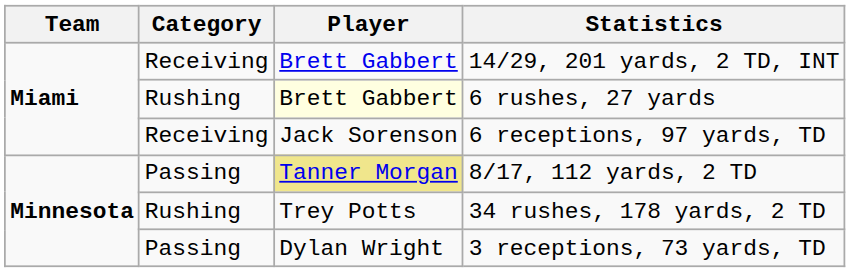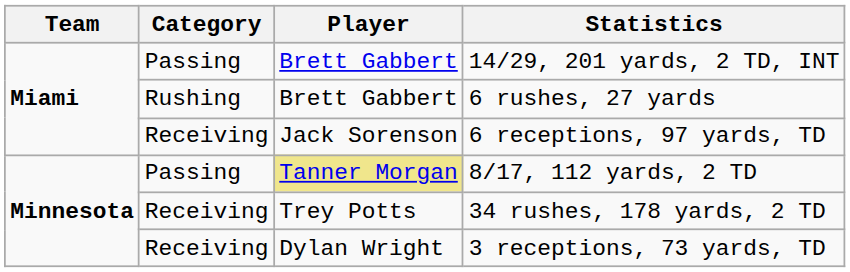(207, 62) Receiving -> (193, 62) Passing
(369, 99) lightyellow background -> (369, 99) no background
(193, 211) Rushing -> (207, 211) Receiving
(193, 248) Passing -> (207, 248) Receiving
